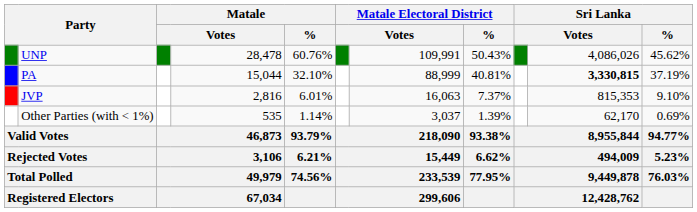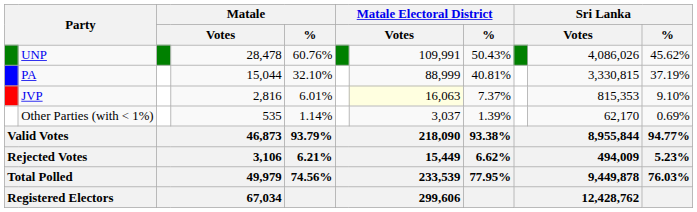(613, 75) bold -> (613, 75) normal
(443, 95) no background -> (443, 95) lightyellow background
